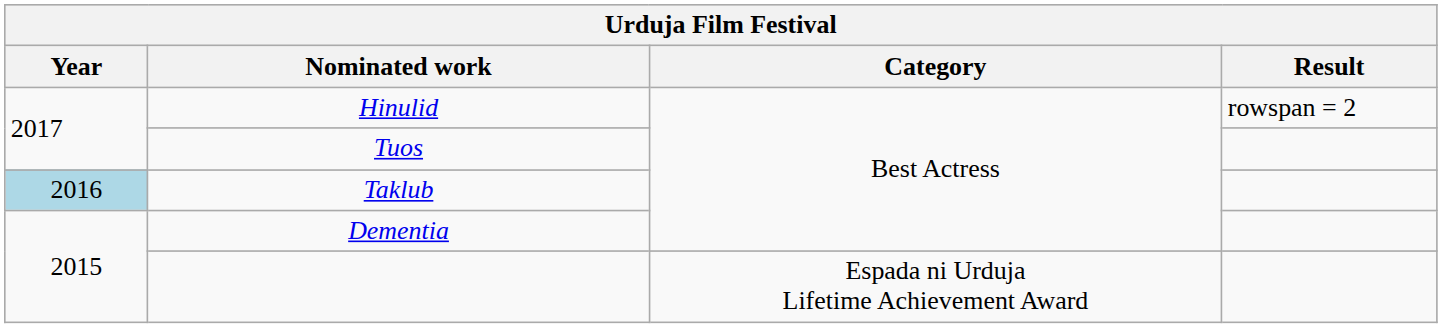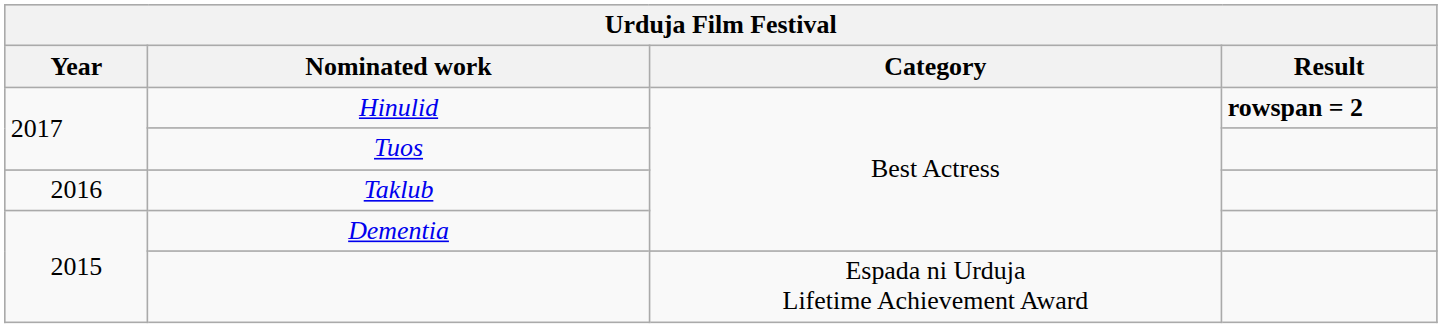(1292, 107) normal -> (1295, 107) bold
(76, 189) lightblue background -> (76, 189) no background
